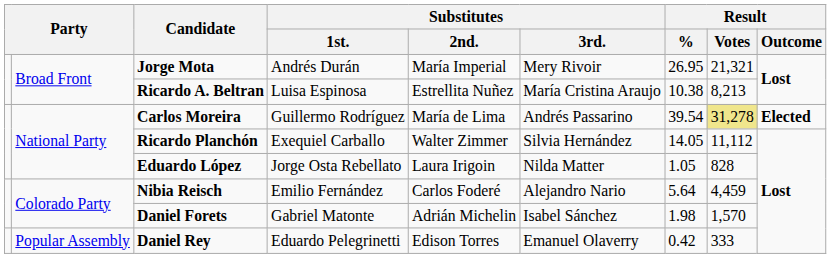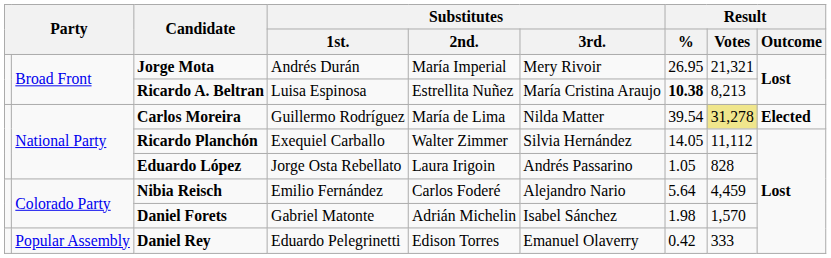(686, 91) normal -> (686, 91) bold
(578, 116) Andrés Passarino -> (564, 116) Nilda Matter
(564, 166) Nilda Matter -> (578, 166) Andrés Passarino
